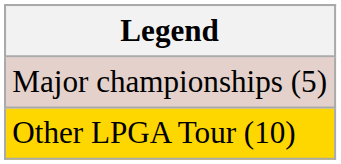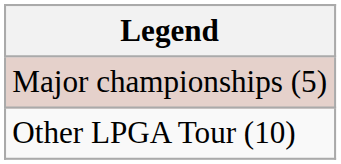(154, 133) gold background -> (154, 133) no background
